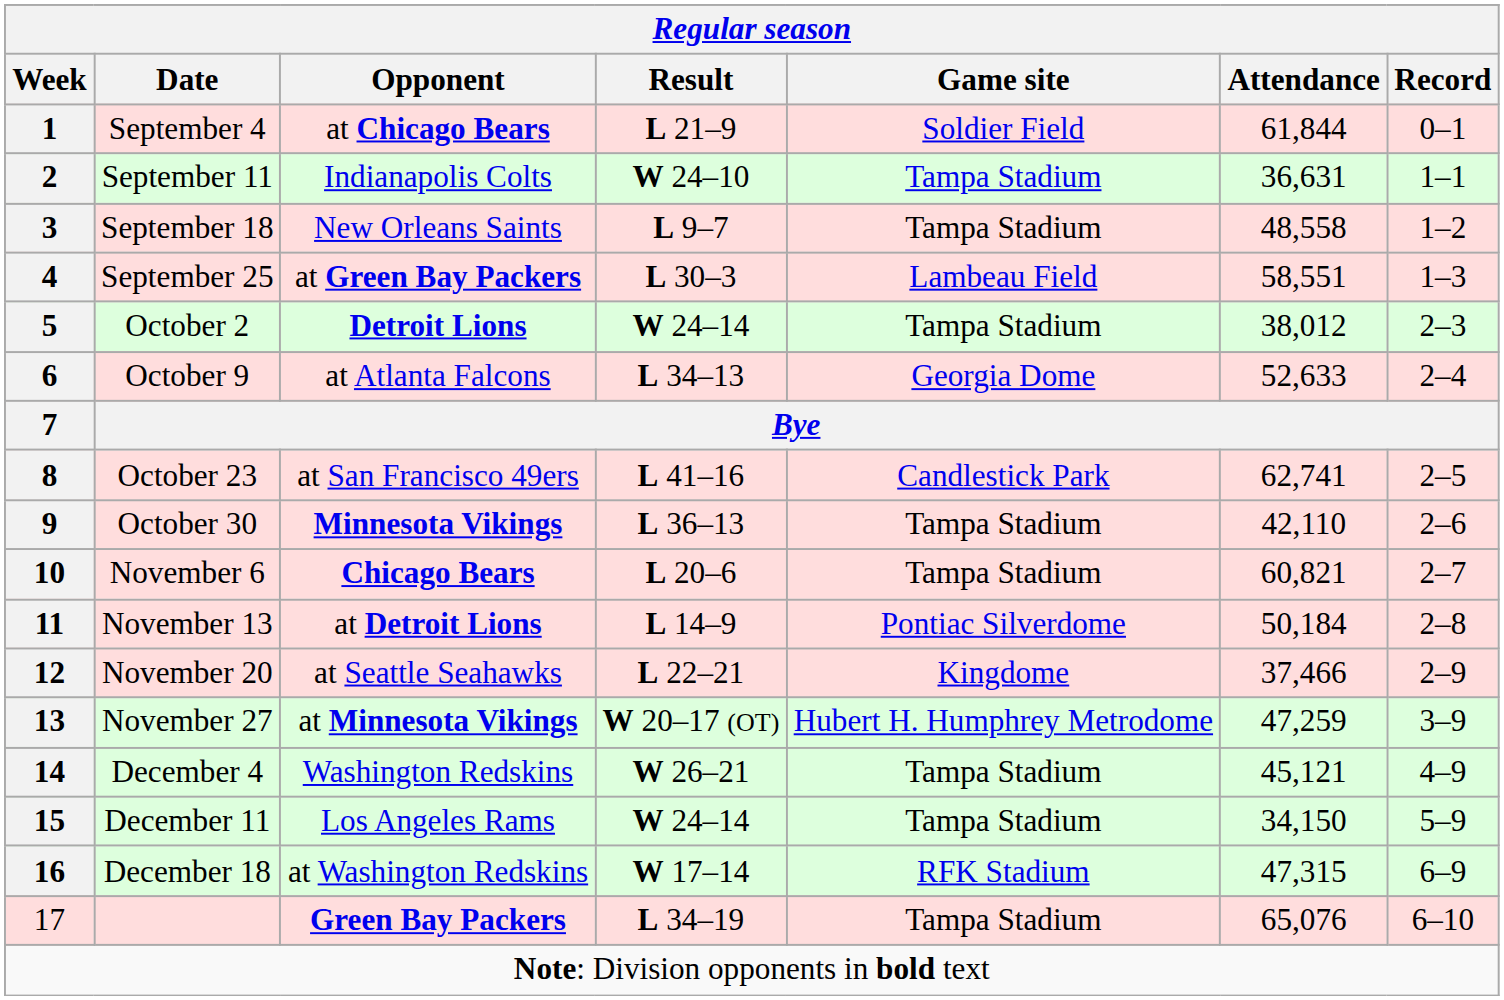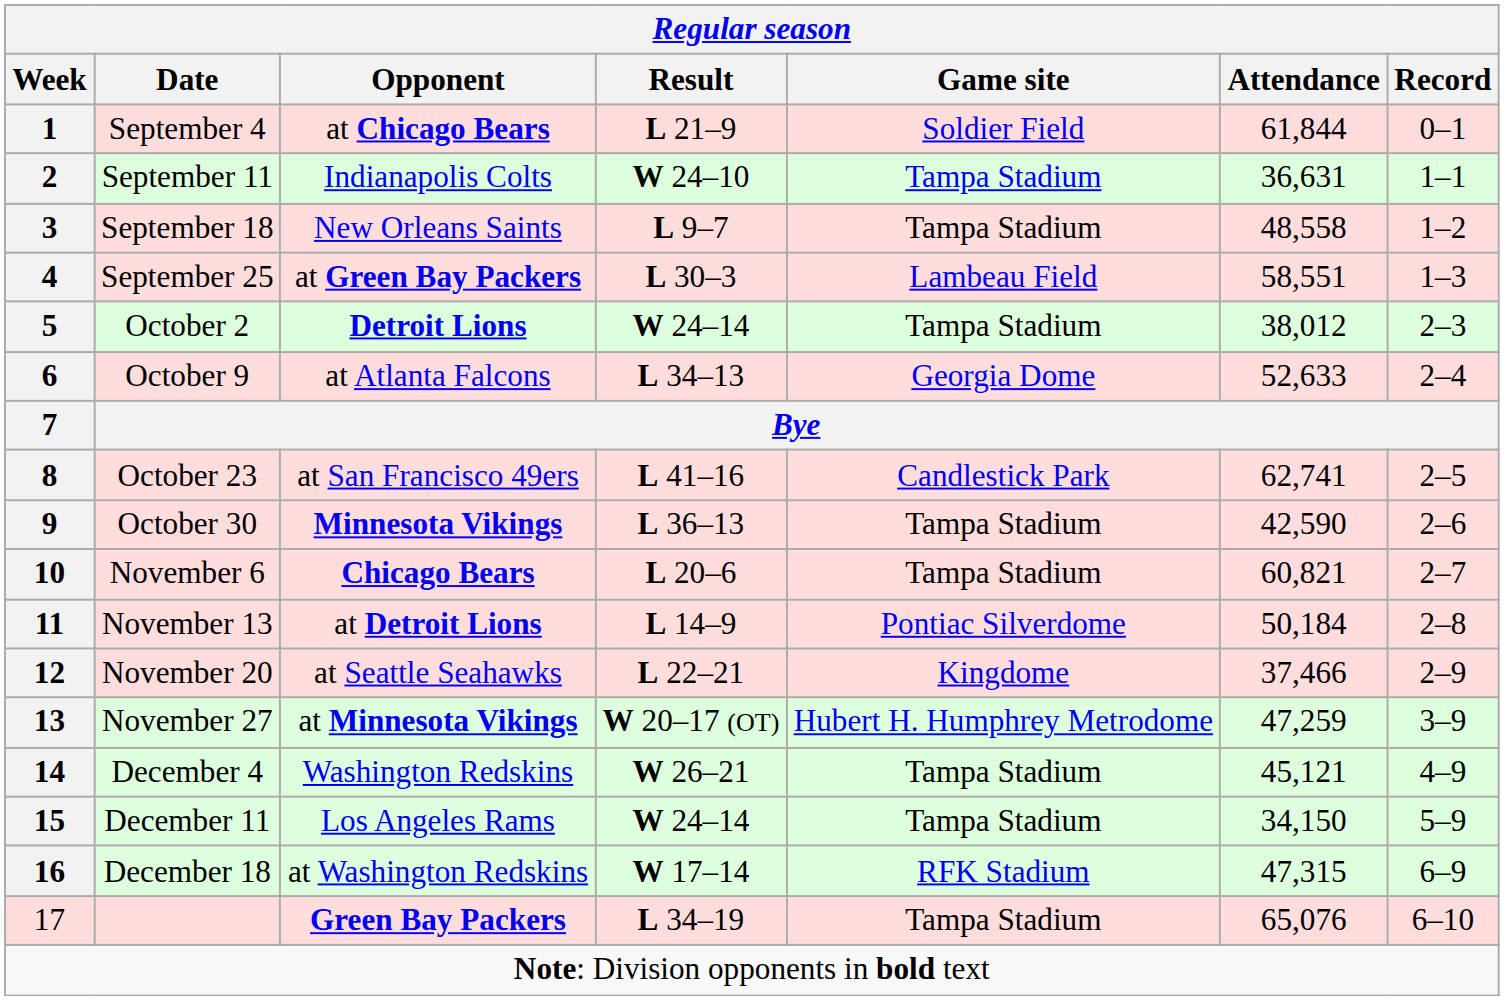(1304, 524) 42,110 -> (1304, 524) 42,590
